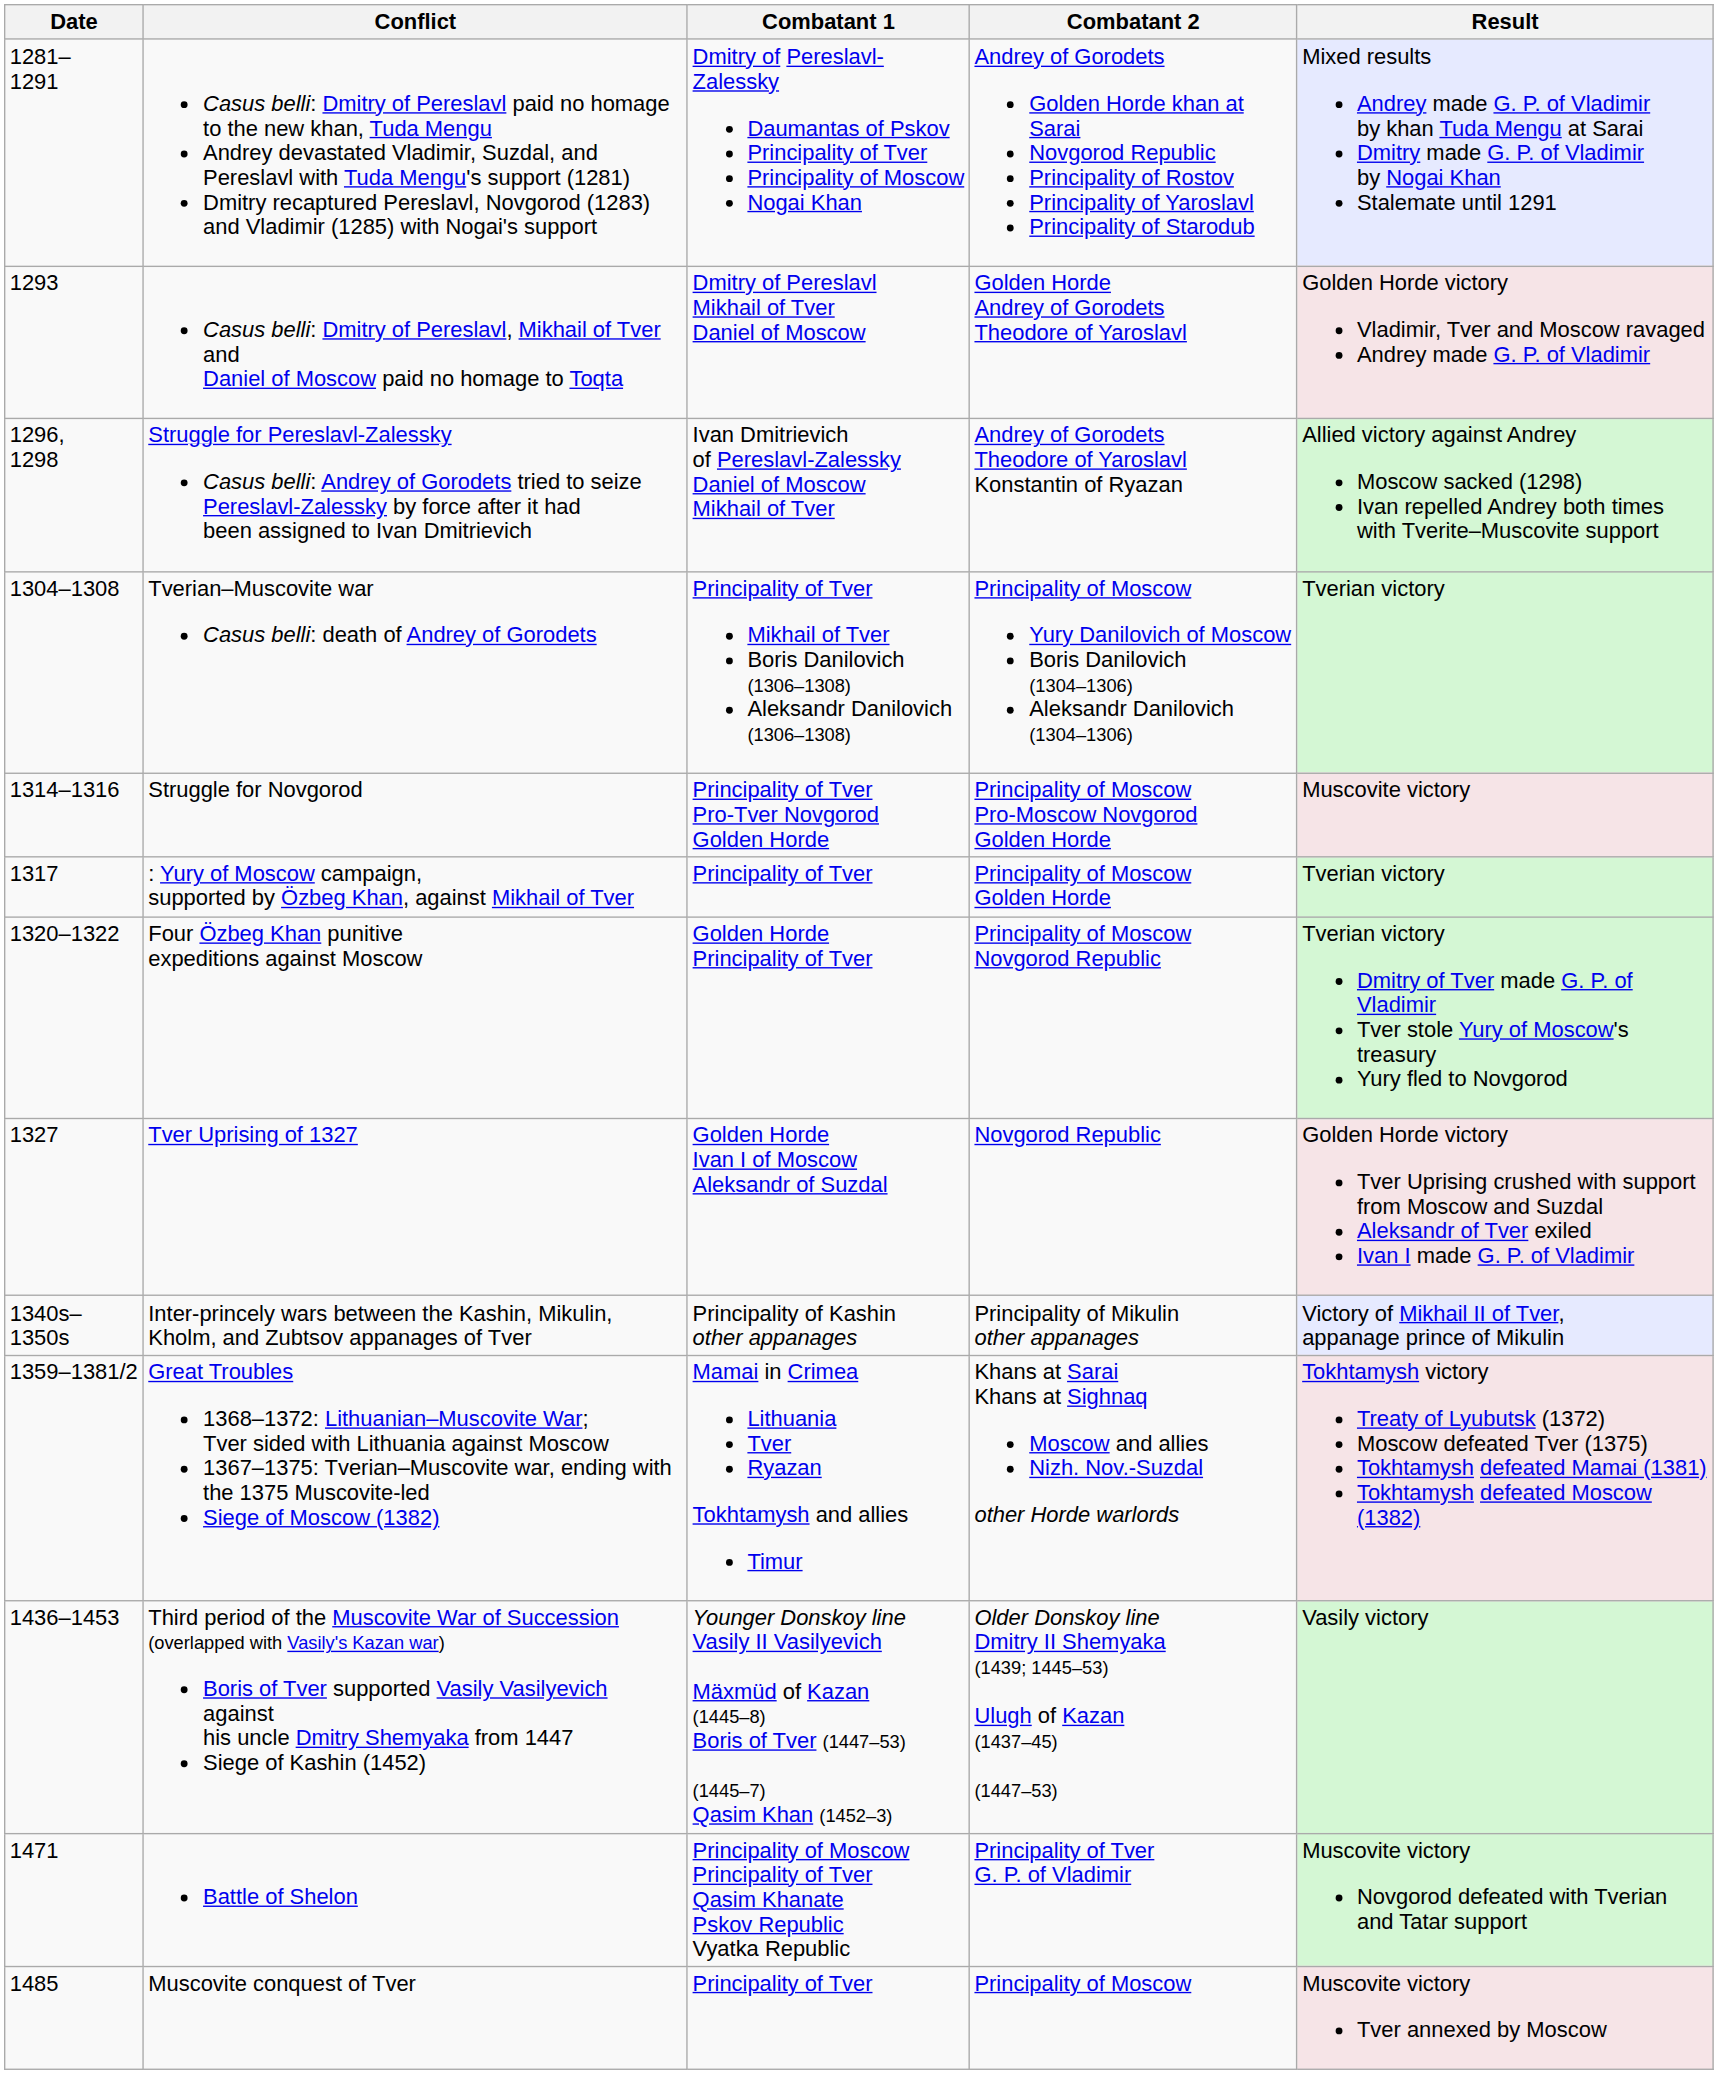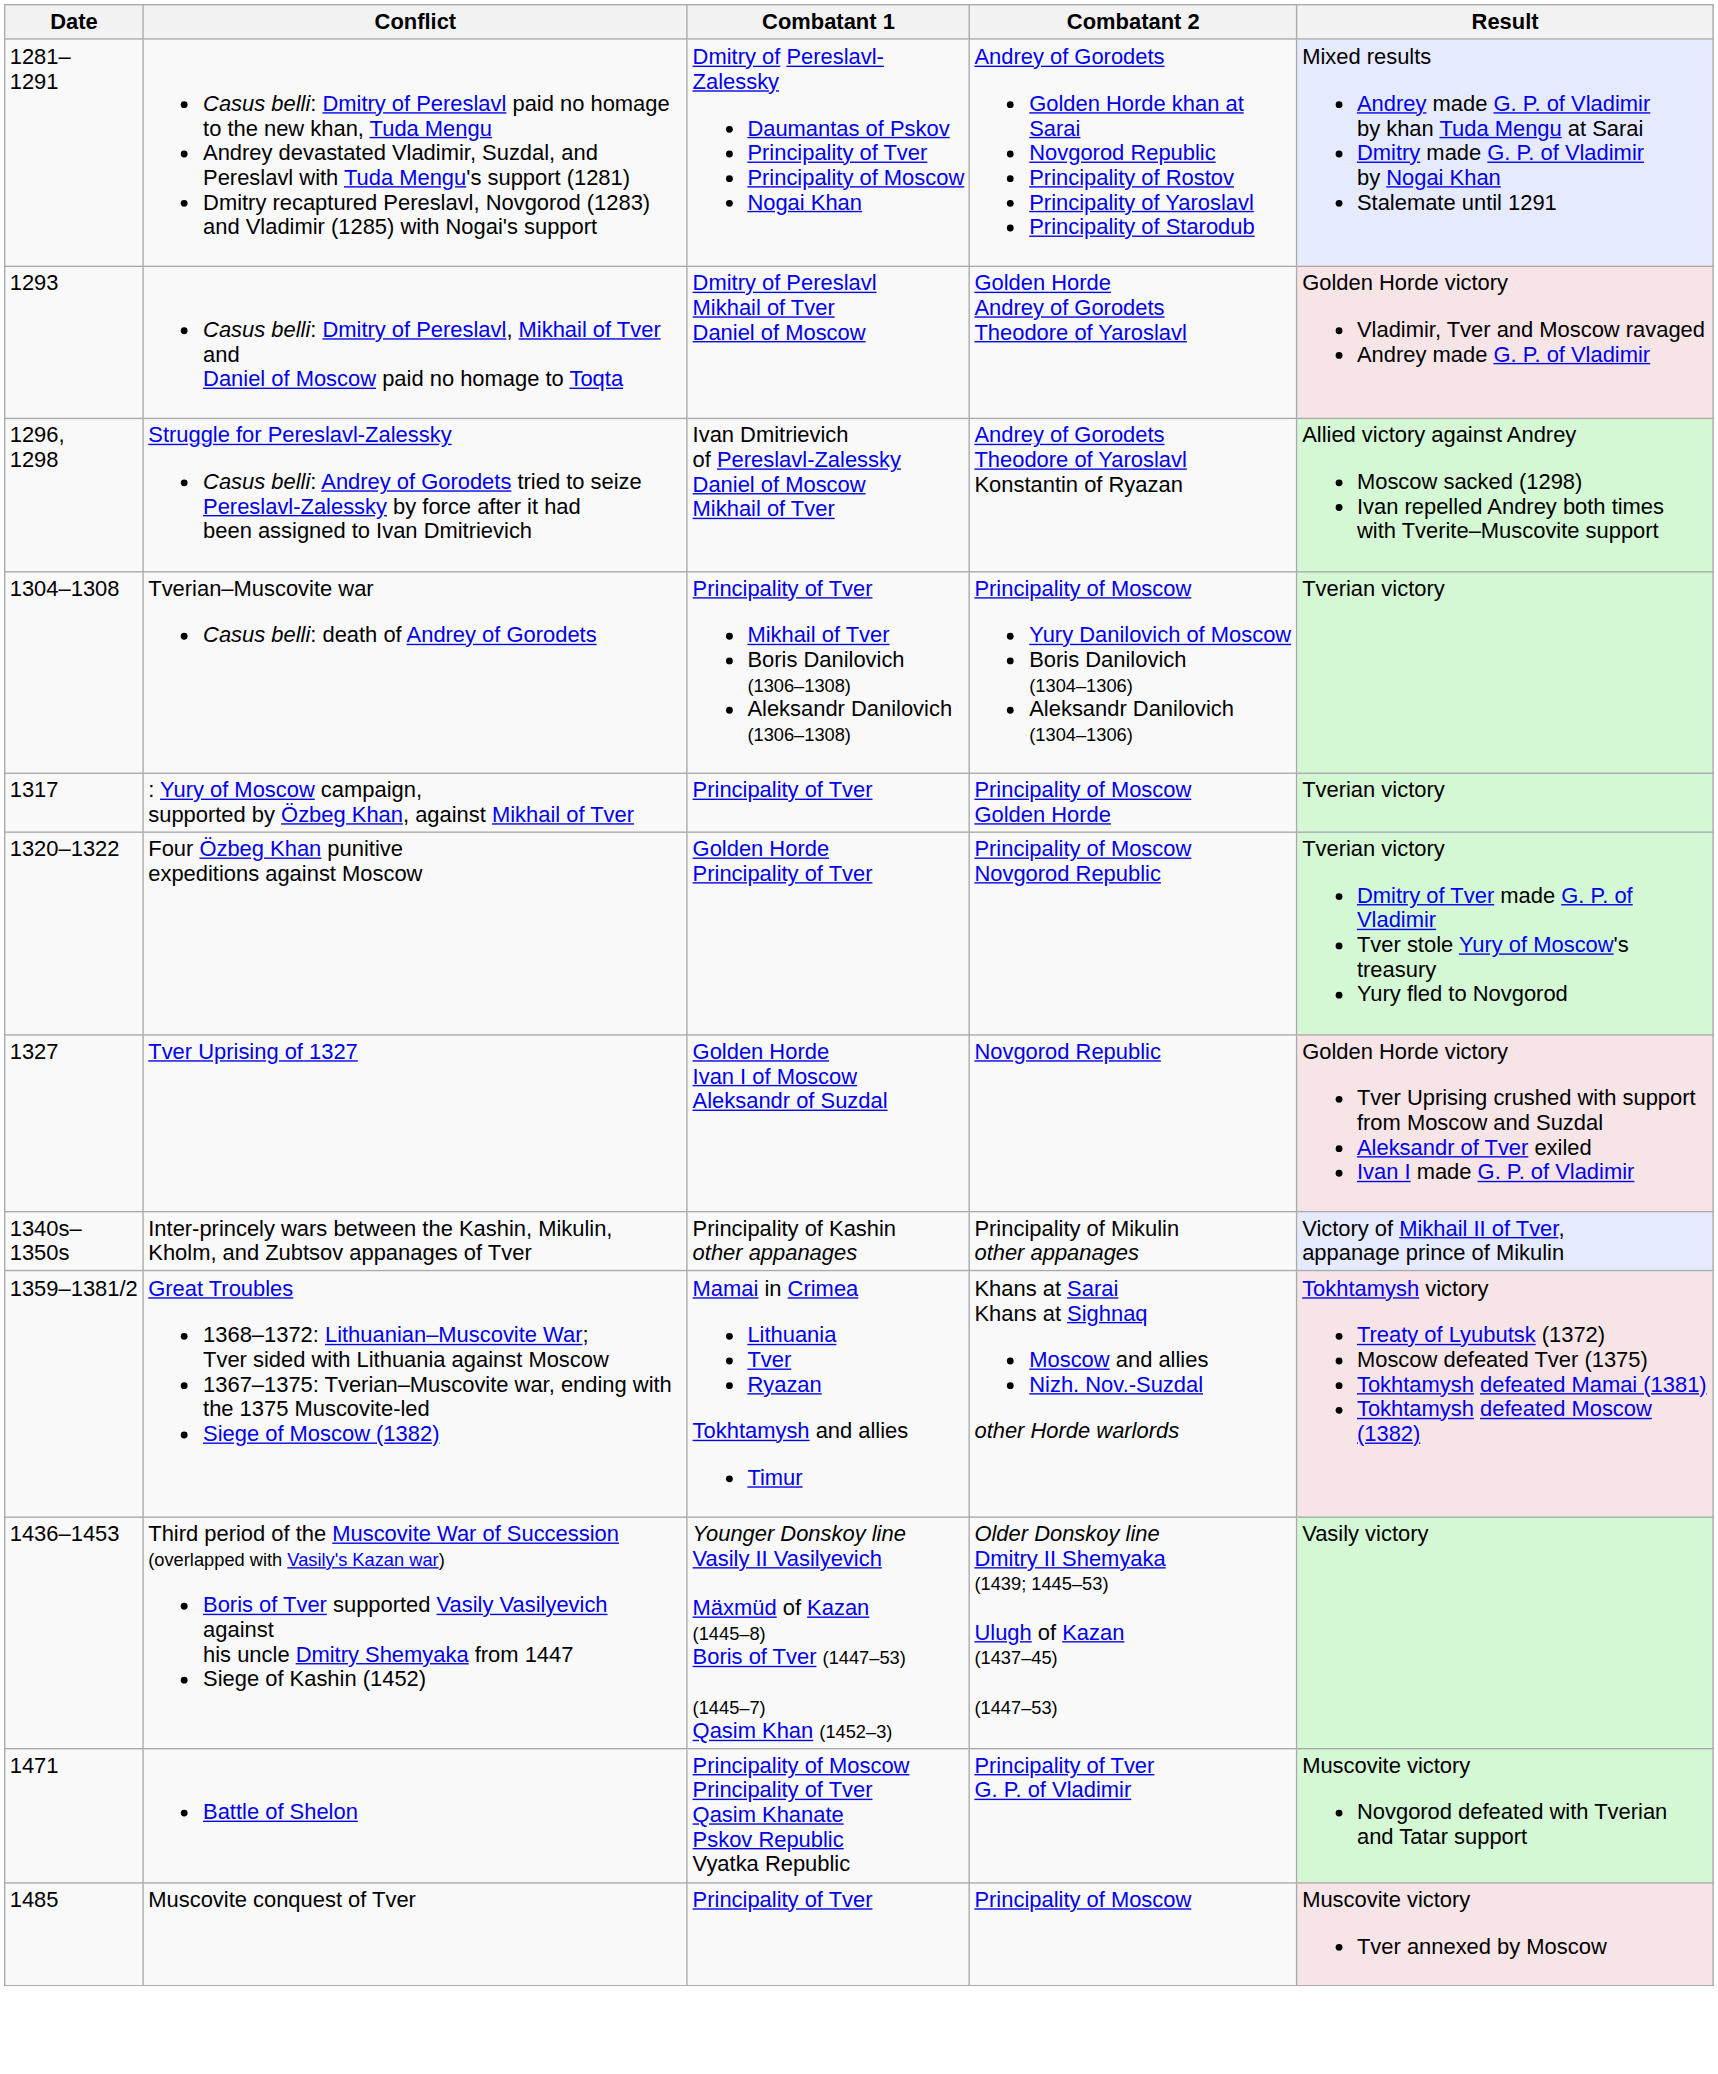- row: (255, 790)
